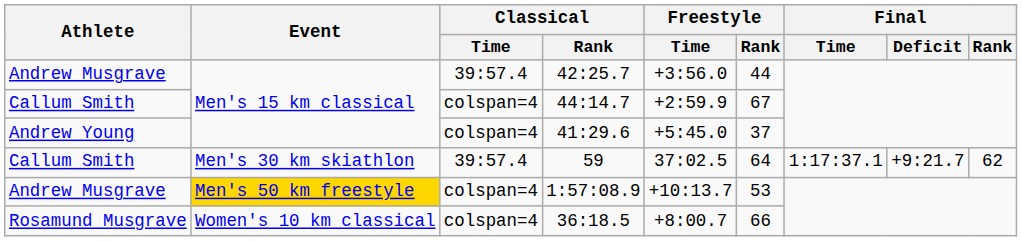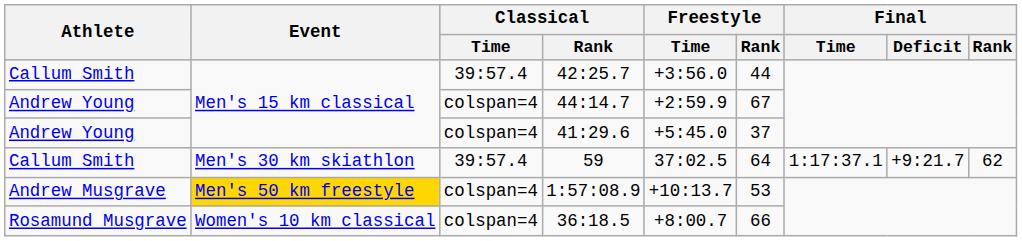(87, 74) Andrew Musgrave -> (72, 74) Callum Smith
(72, 104) Callum Smith -> (72, 104) Andrew Young
